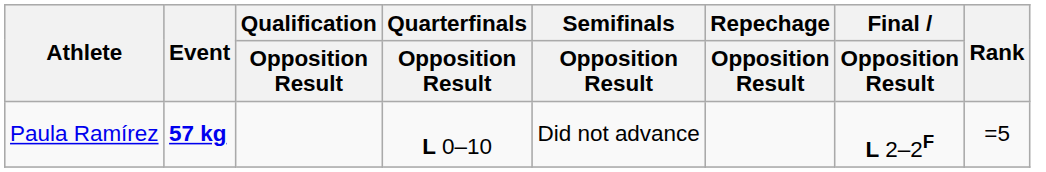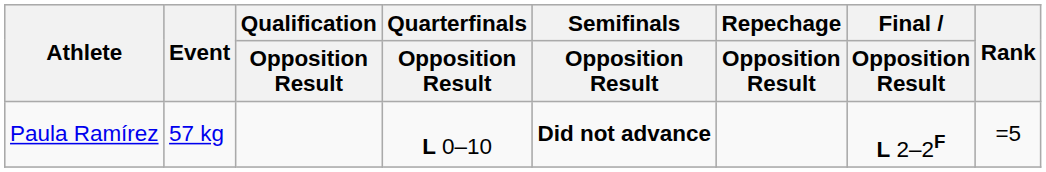(198, 134) bold -> (197, 134) normal
(619, 134) normal -> (624, 134) bold
